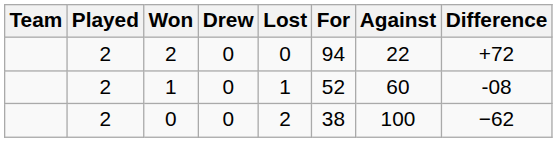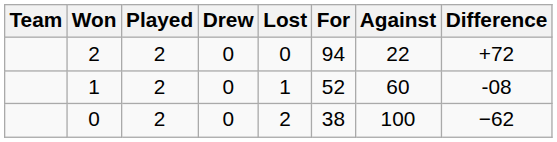columns swapped: (105, 20) <-> (171, 20)
